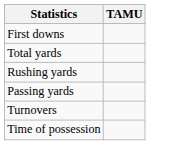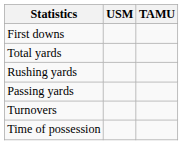+ column: (120, 14)
